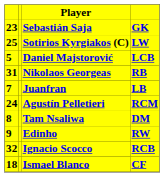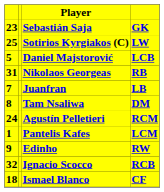rows swapped: (53, 118) <-> (64, 103)
+ row: (56, 133)
